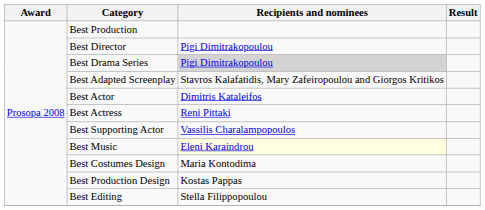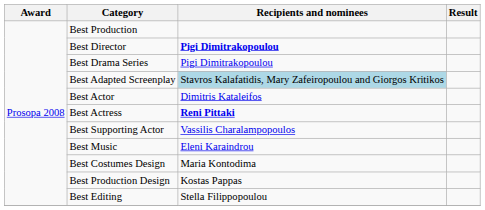(227, 46) normal -> (230, 46) bold
(227, 63) lightgrey background -> (227, 63) no background
(312, 79) no background -> (312, 79) lightblue background
(206, 113) normal -> (208, 113) bold
(217, 146) lightyellow background -> (217, 146) no background
